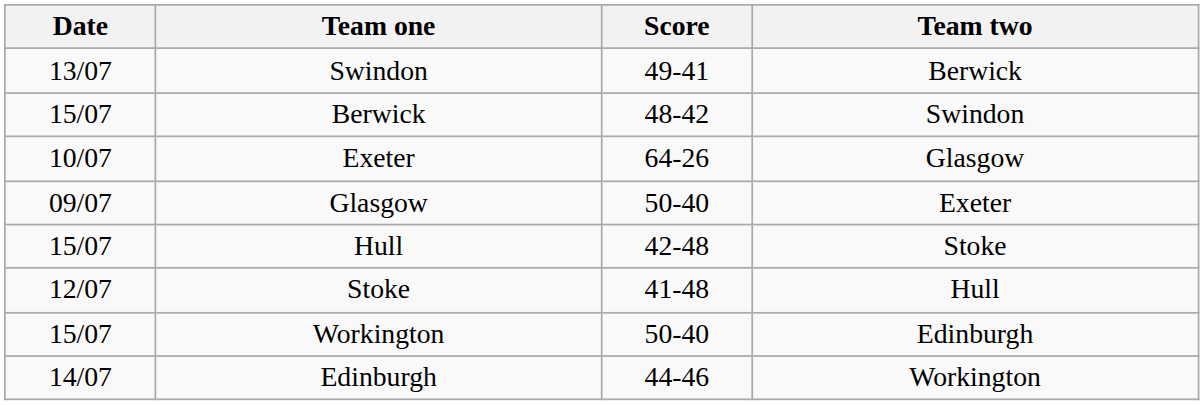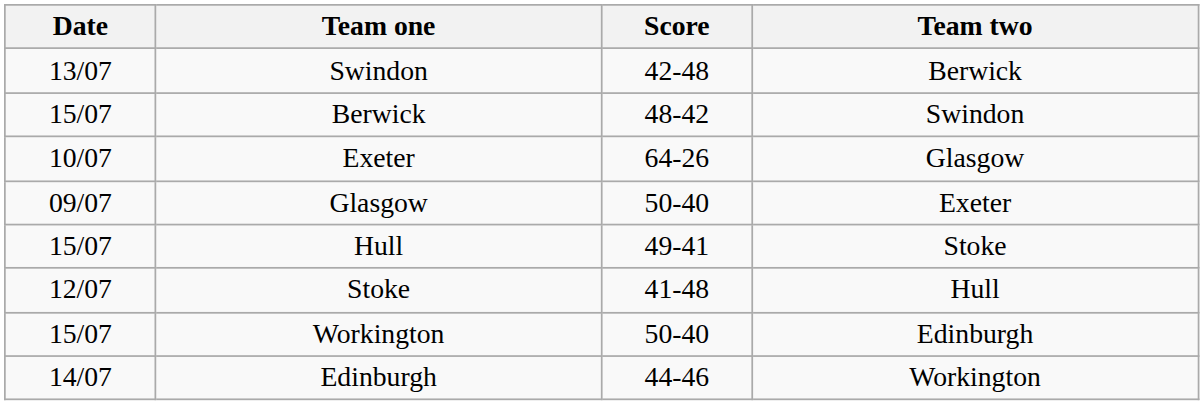(677, 70) 49-41 -> (677, 70) 42-48
(677, 245) 42-48 -> (677, 245) 49-41
